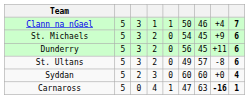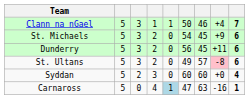(220, 62) no background -> (220, 62) pink background
(171, 88) no background -> (171, 88) lightblue background
(220, 88) bold -> (220, 88) normal
